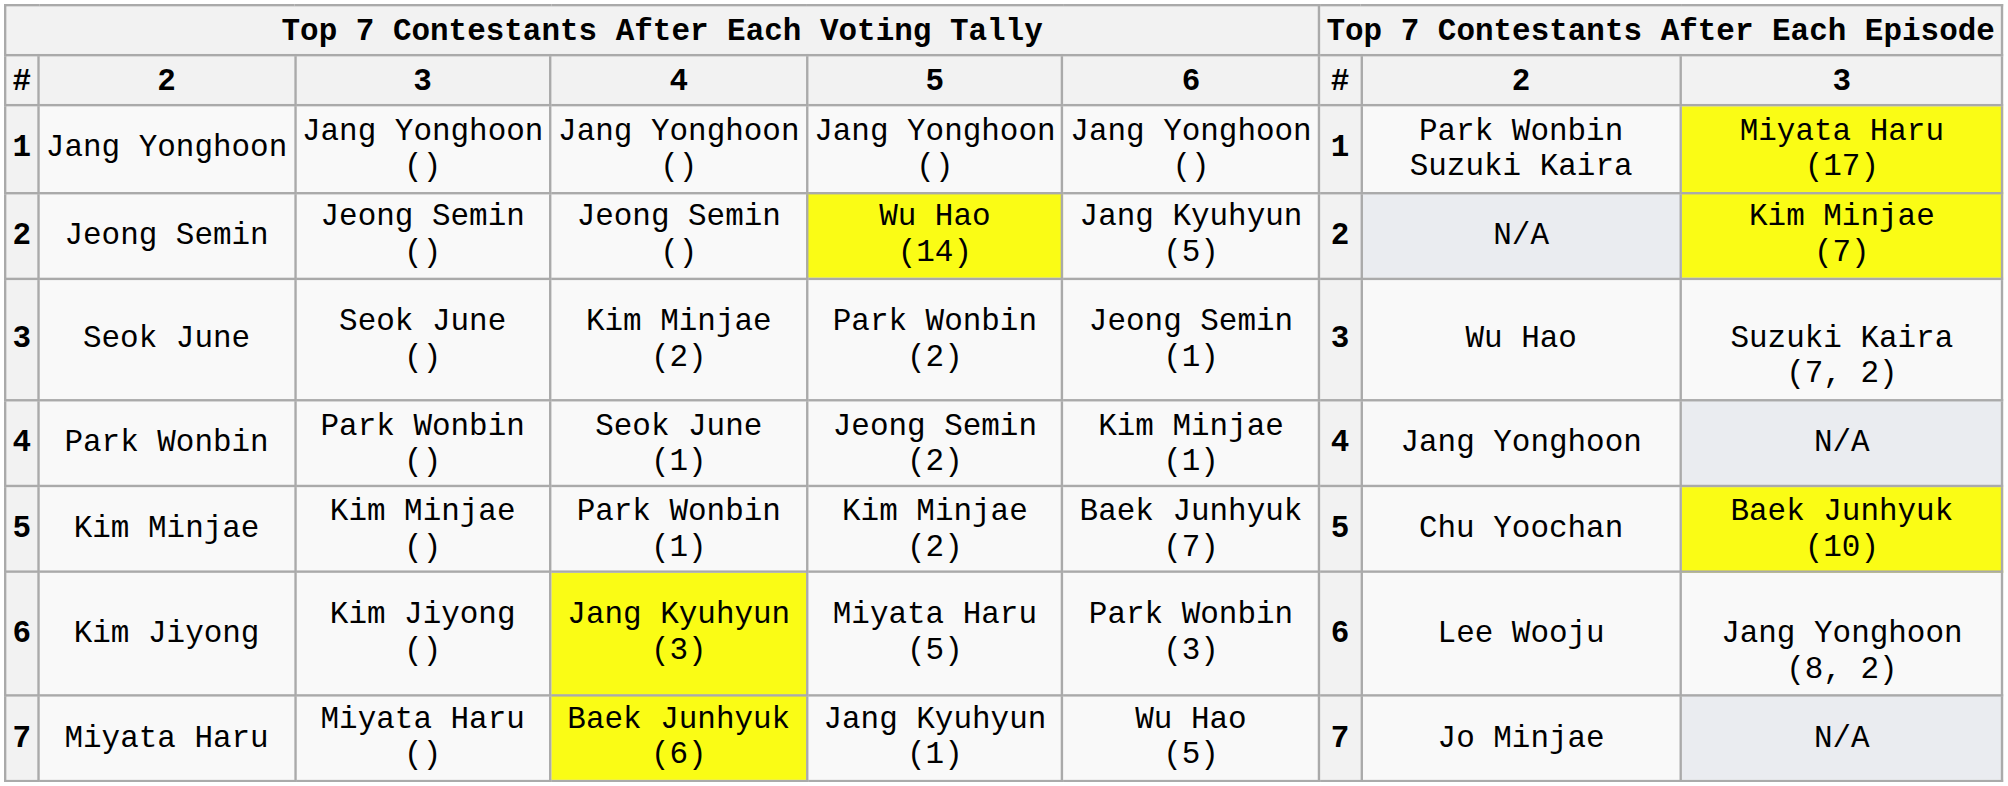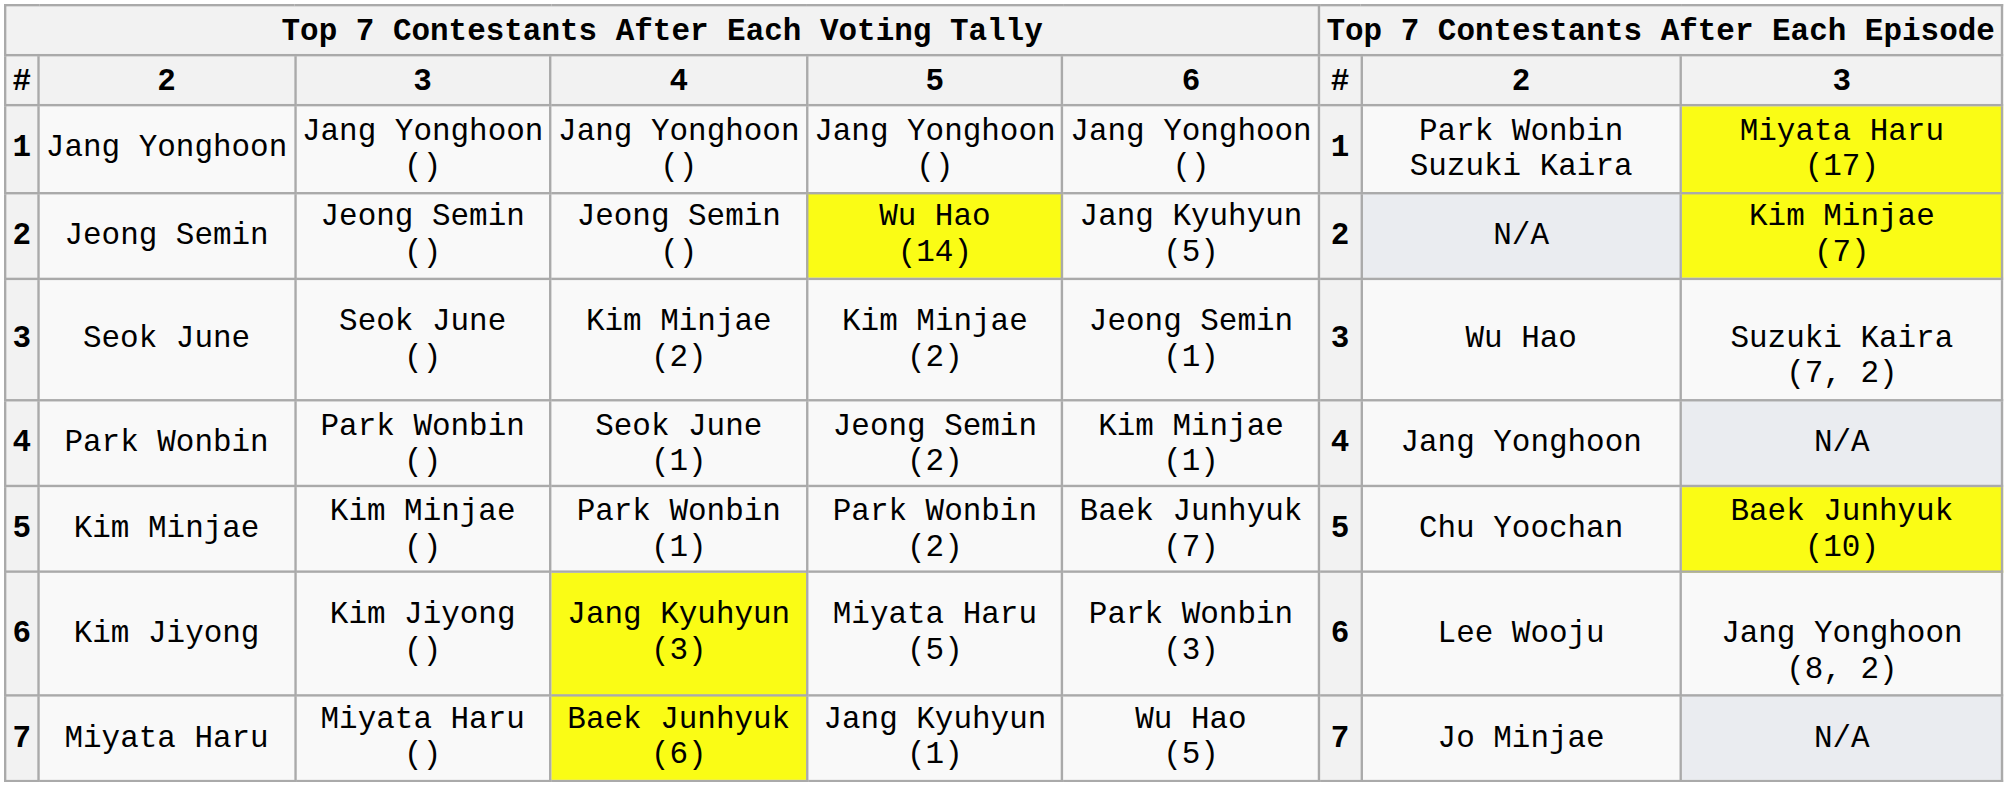(935, 339) Park Wonbin (2) -> (935, 339) Kim Minjae (2)
(935, 529) Kim Minjae (2) -> (935, 529) Park Wonbin (2)
